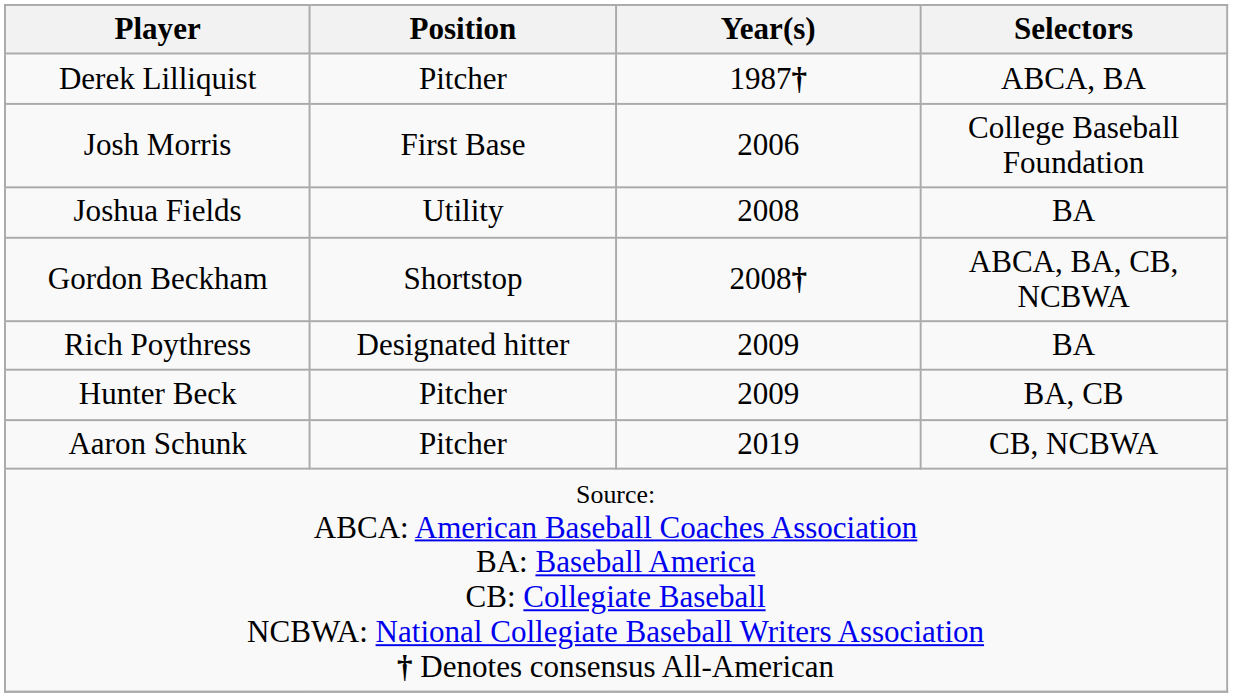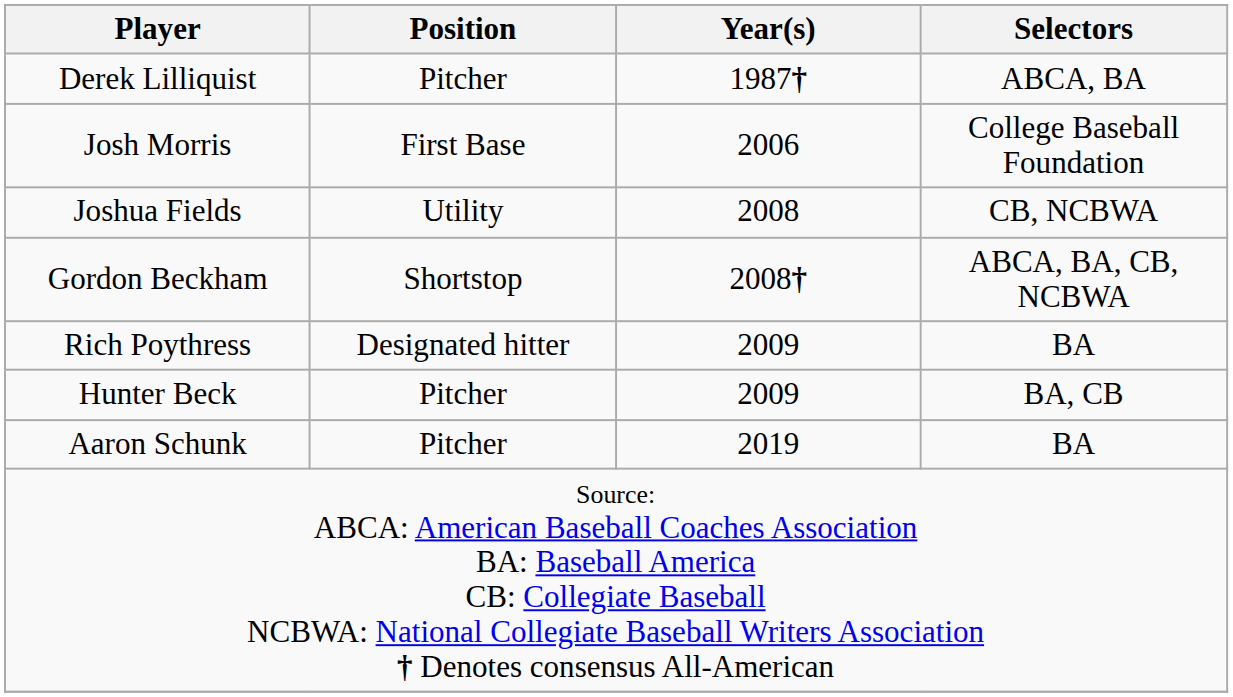(1074, 211) BA -> (1074, 211) CB, NCBWA
(1074, 443) CB, NCBWA -> (1074, 443) BA
